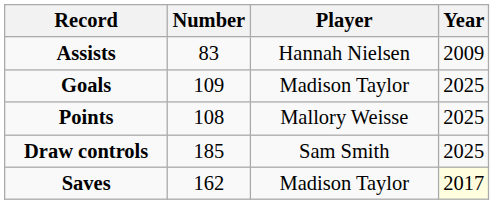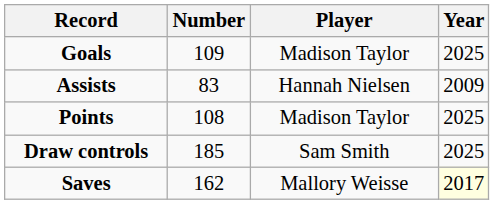rows swapped: (86, 85) <-> (86, 53)
(344, 118) Mallory Weisse -> (344, 118) Madison Taylor
(344, 183) Madison Taylor -> (344, 183) Mallory Weisse
